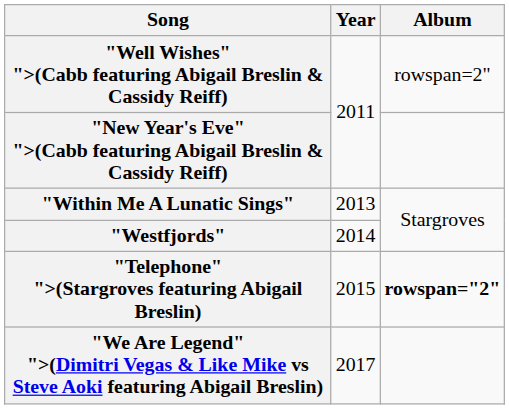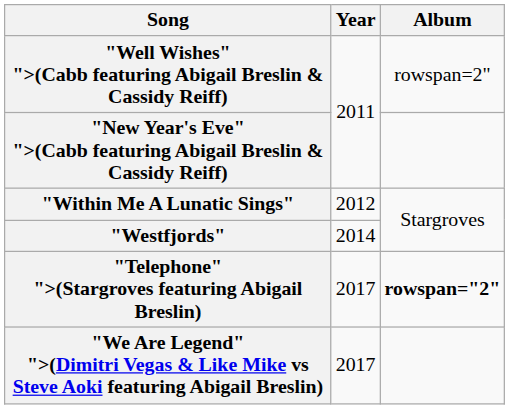(356, 203) 2013 -> (356, 203) 2012
(356, 289) 2015 -> (356, 289) 2017
